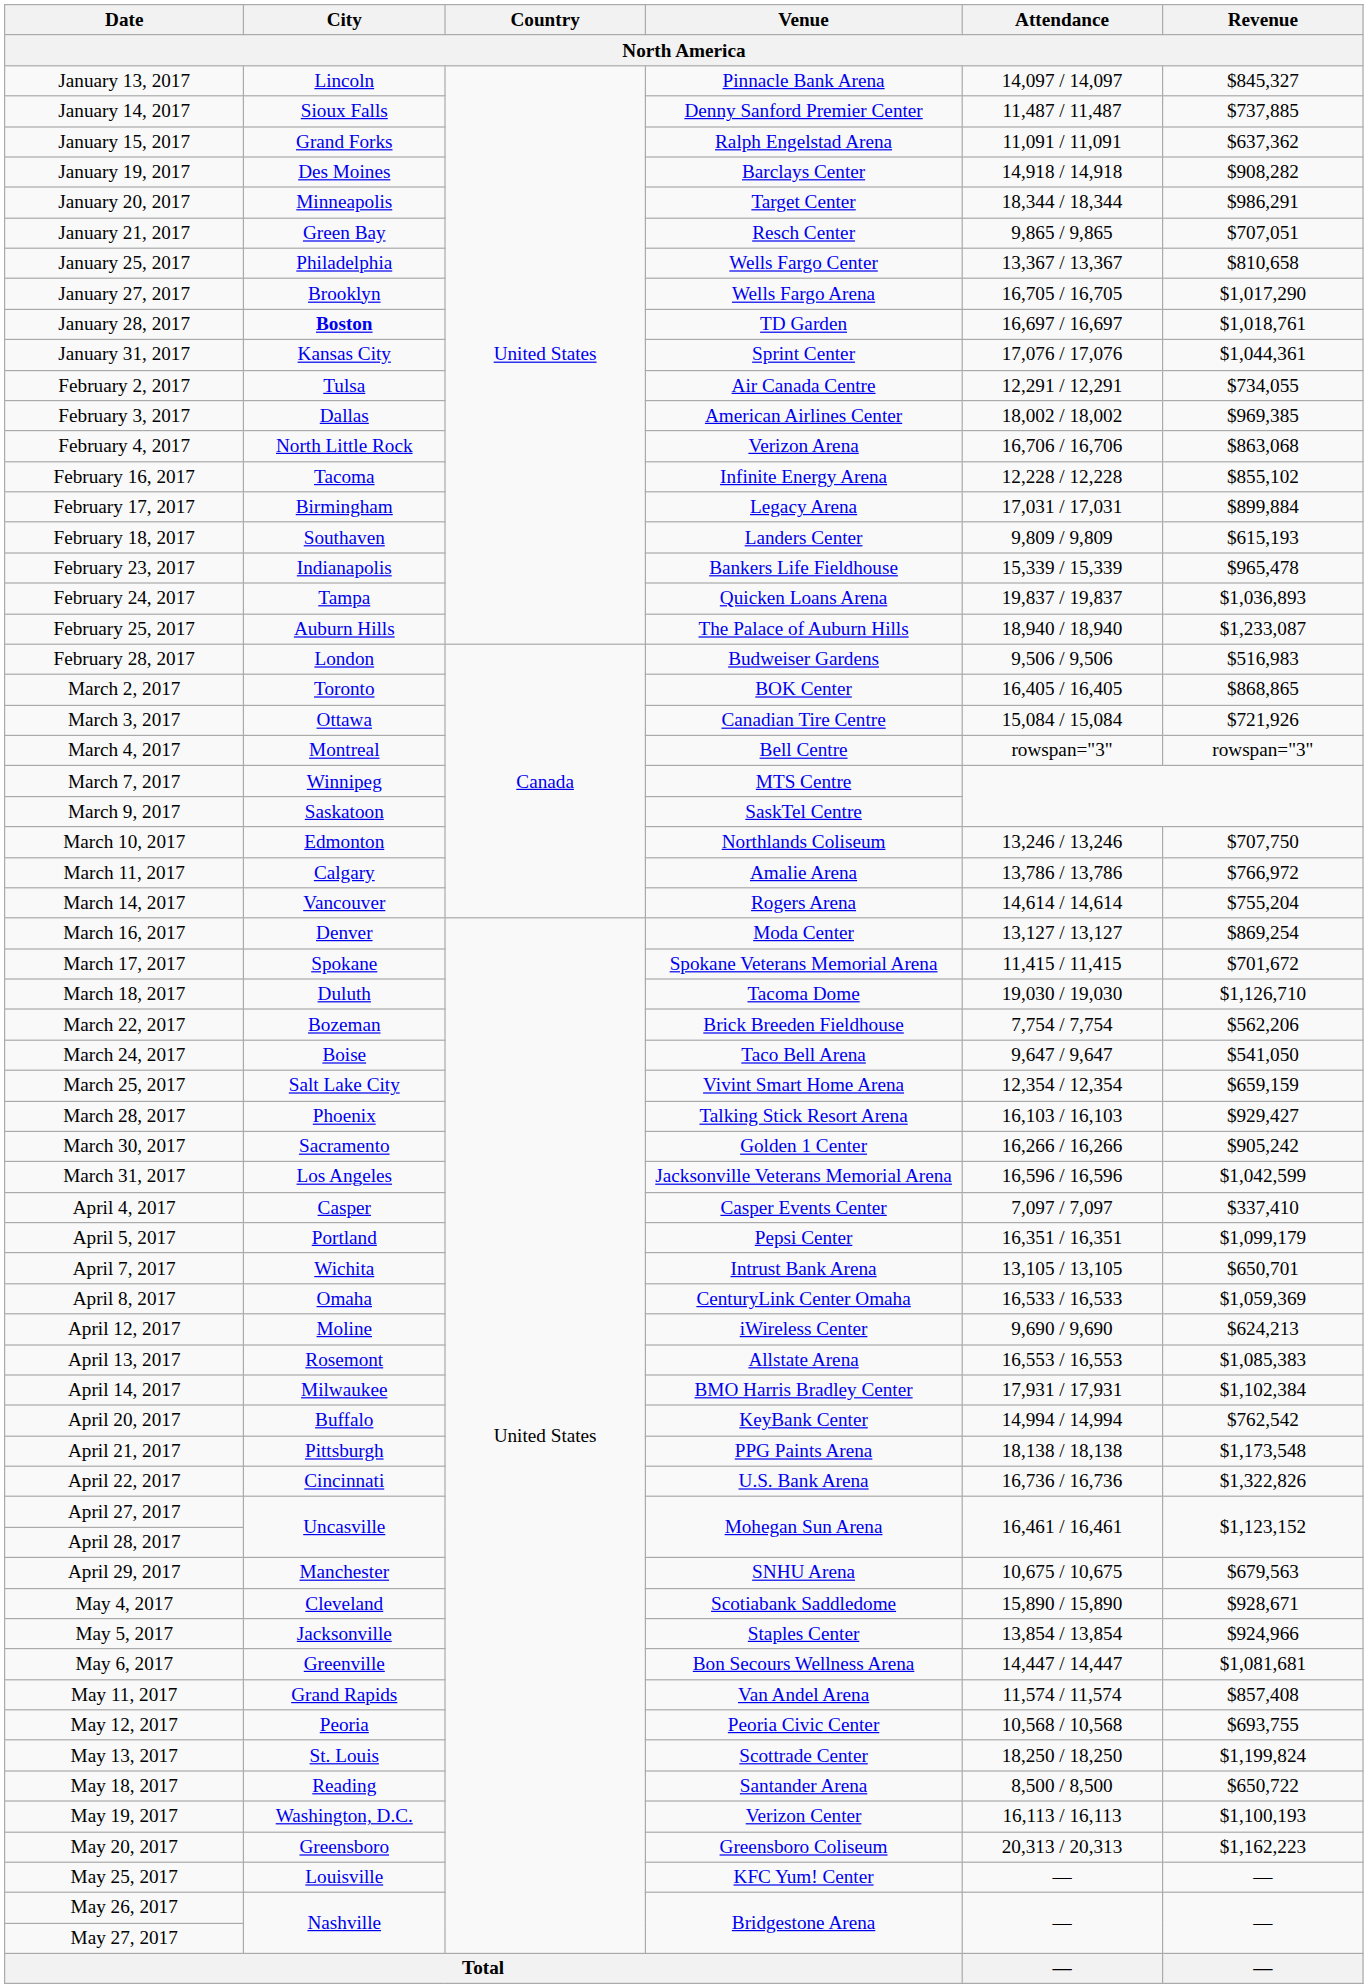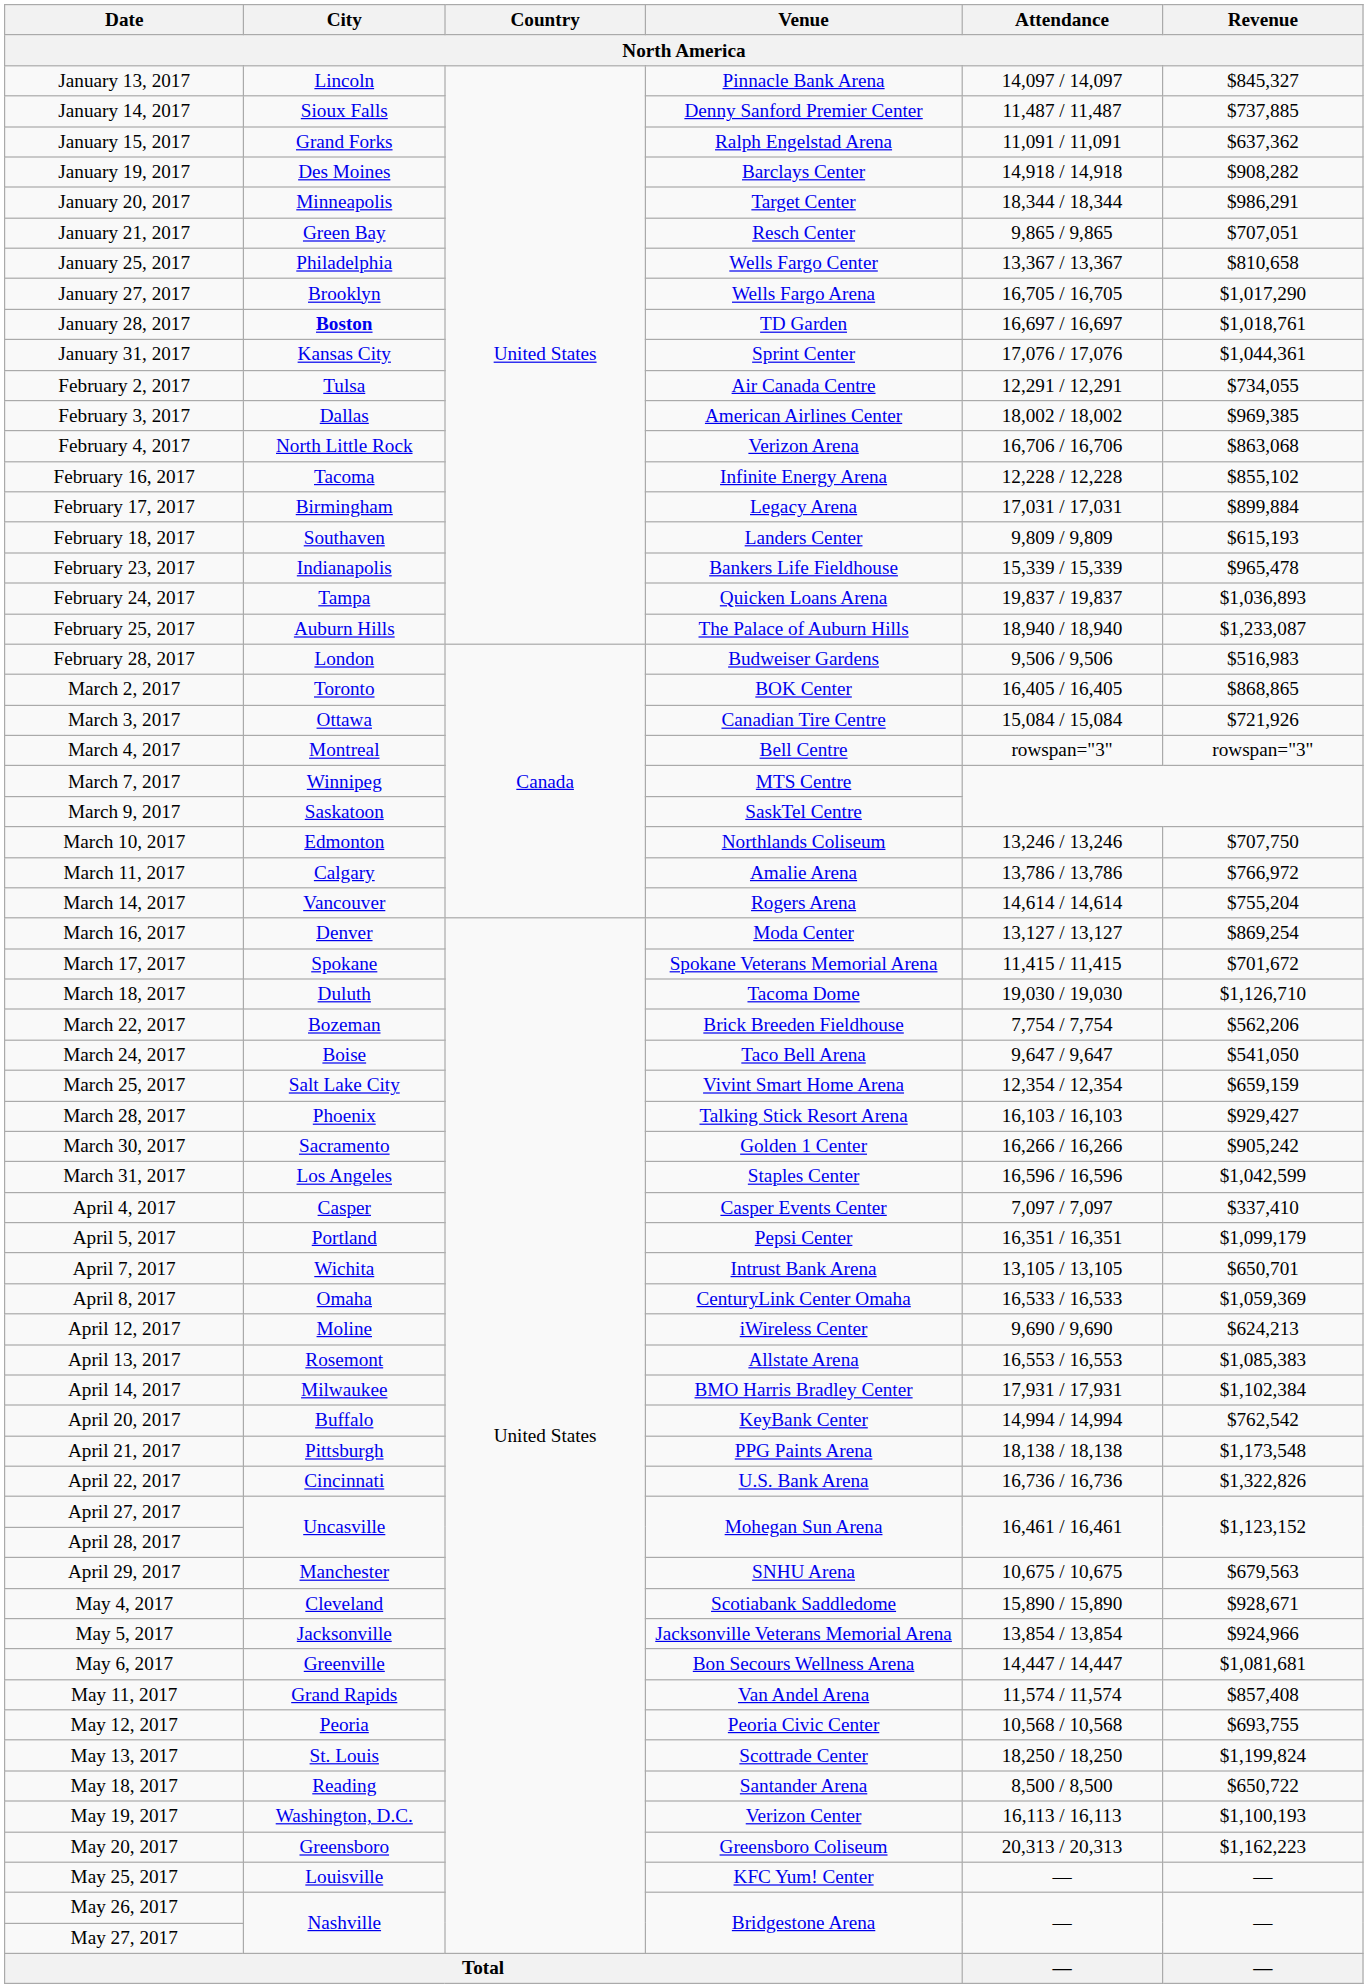(804, 1176) Jacksonville Veterans Memorial Arena -> (804, 1176) Staples Center
(804, 1633) Staples Center -> (804, 1633) Jacksonville Veterans Memorial Arena
